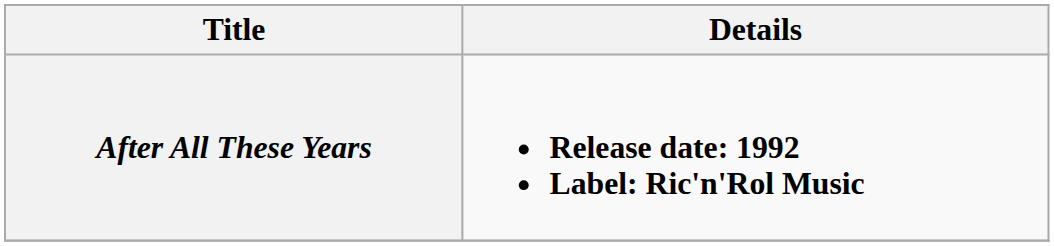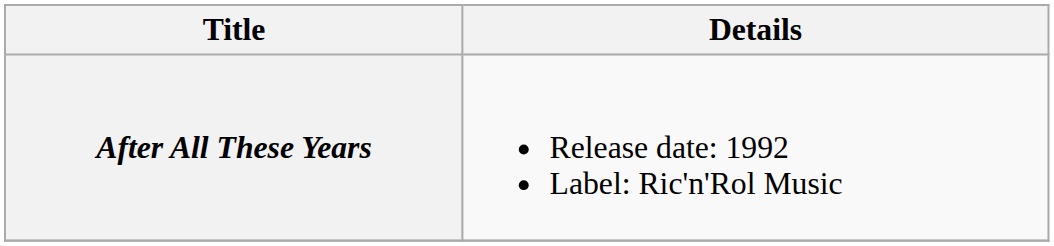(756, 165) bold -> (756, 165) normal
